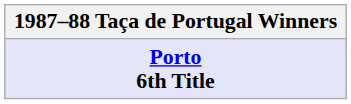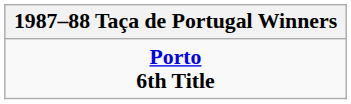(176, 68) lavender background -> (176, 68) no background
